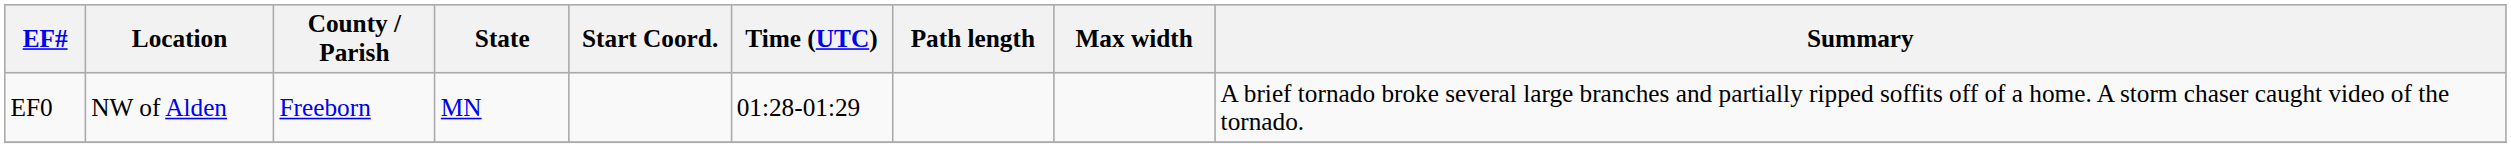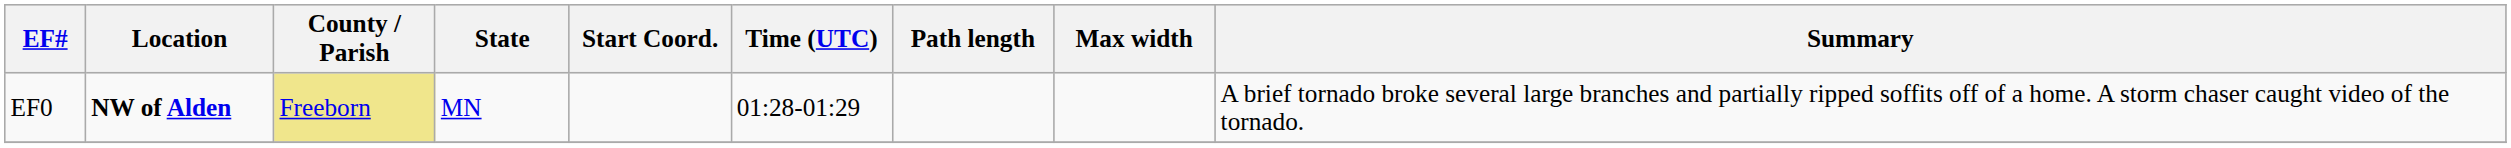(159, 107) normal -> (161, 107) bold
(325, 107) no background -> (325, 107) khaki background
